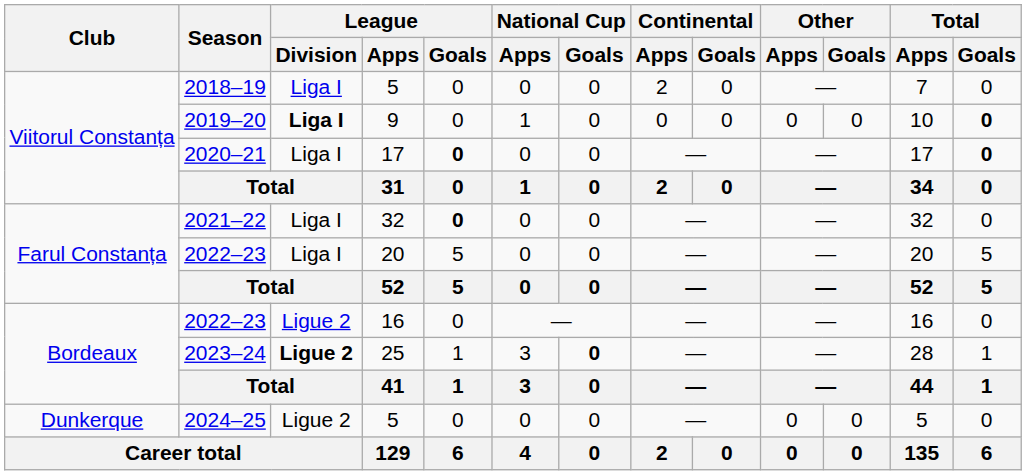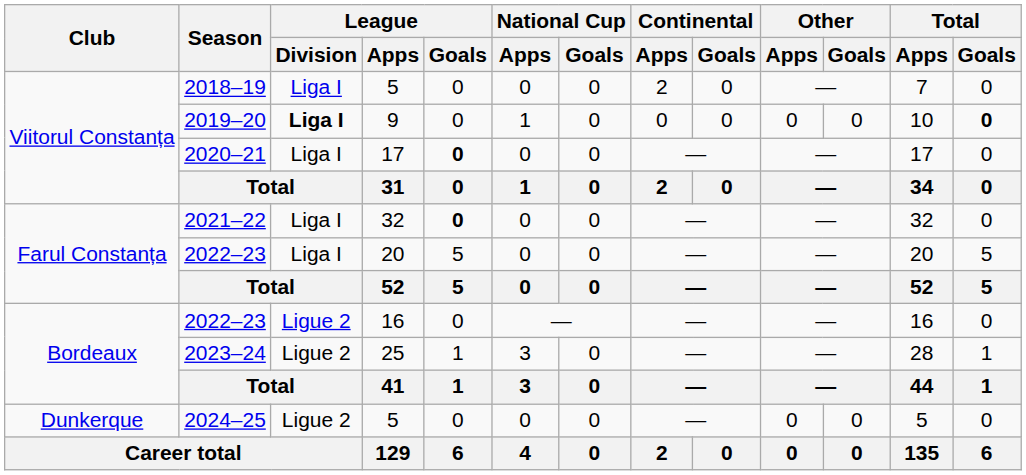(987, 154) bold -> (987, 154) normal
(316, 353) bold -> (316, 353) normal
(594, 353) bold -> (594, 353) normal
